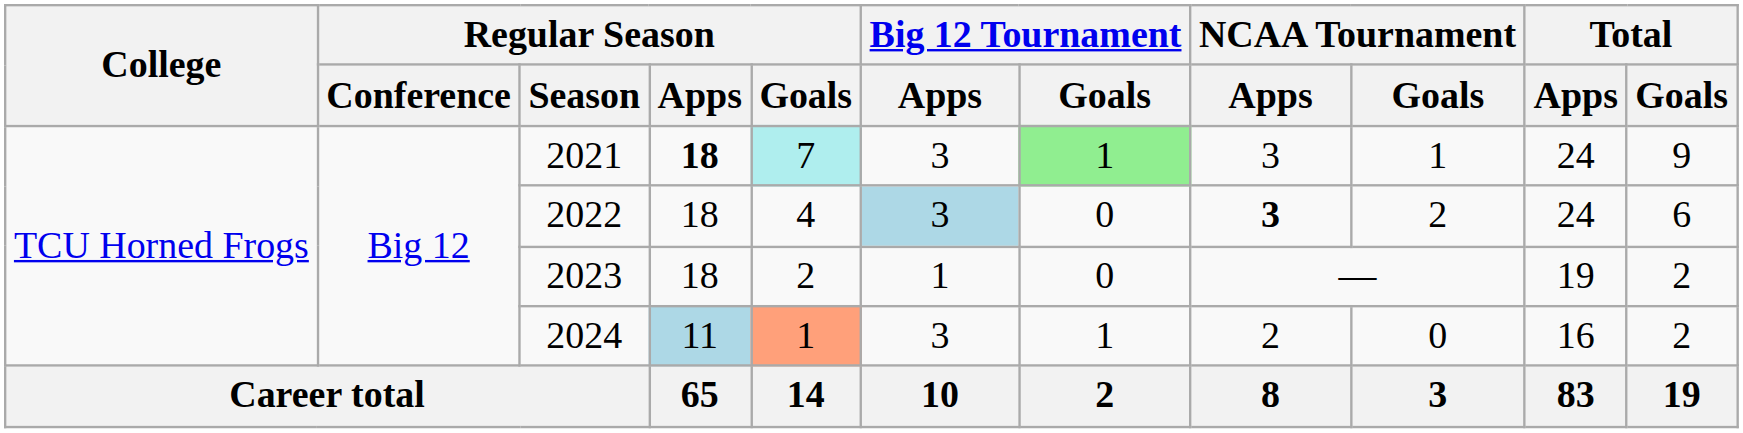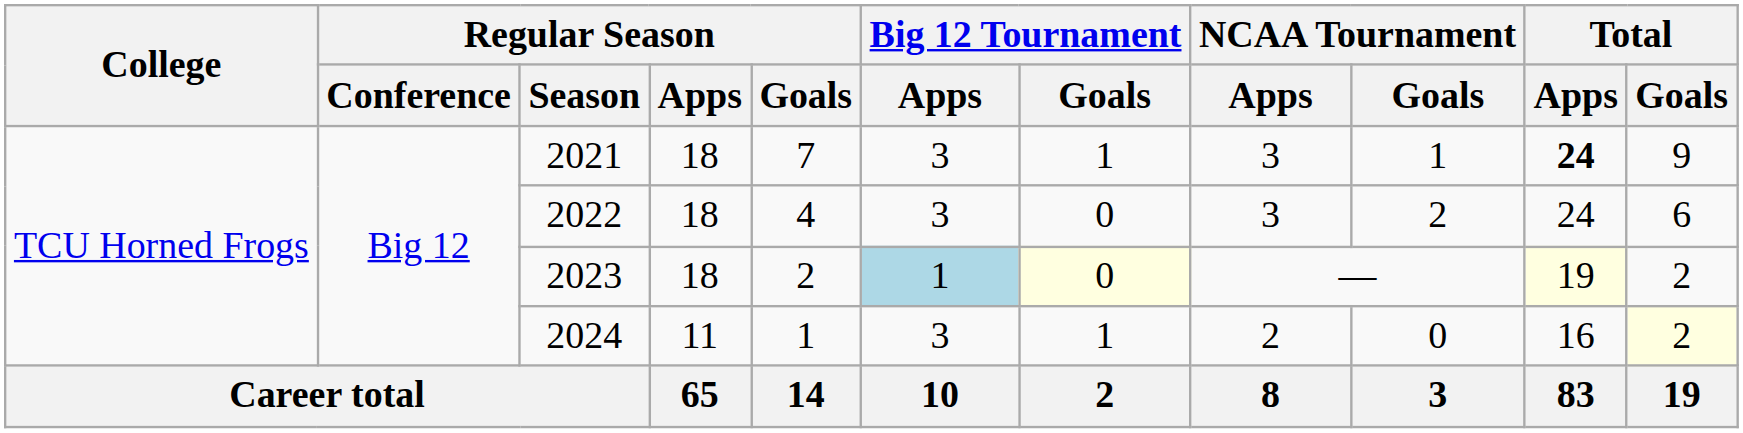(700, 154) bold -> (700, 154) normal
(806, 154) paleturquoise background -> (806, 154) no background
(1105, 154) lightgreen background -> (1105, 154) no background
(1576, 154) normal -> (1576, 154) bold
(940, 214) lightblue background -> (940, 214) no background
(1271, 214) bold -> (1271, 214) normal
(940, 275) no background -> (940, 275) lightblue background
(1105, 275) no background -> (1105, 275) lightyellow background
(1576, 275) no background -> (1576, 275) lightyellow background
(700, 335) lightblue background -> (700, 335) no background
(806, 335) lightsalmon background -> (806, 335) no background
(1682, 335) no background -> (1682, 335) lightyellow background
